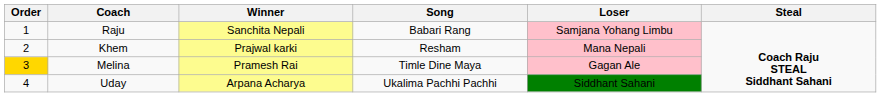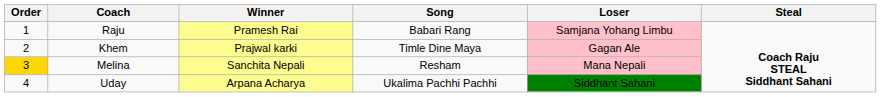(266, 30) Sanchita Nepali -> (266, 30) Pramesh Rai
(440, 48) Resham -> (440, 48) Timle Dine Maya
(614, 48) Mana Nepali -> (614, 48) Gagan Ale
(266, 65) Pramesh Rai -> (266, 65) Sanchita Nepali
(440, 65) Timle Dine Maya -> (440, 65) Resham
(614, 65) Gagan Ale -> (614, 65) Mana Nepali
